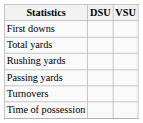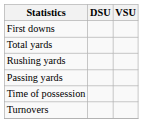rows swapped: (28, 94) <-> (46, 110)
